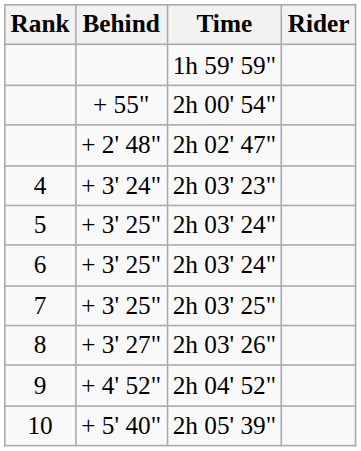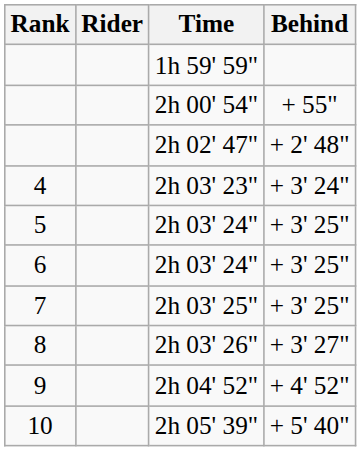columns swapped: (319, 24) <-> (121, 24)
